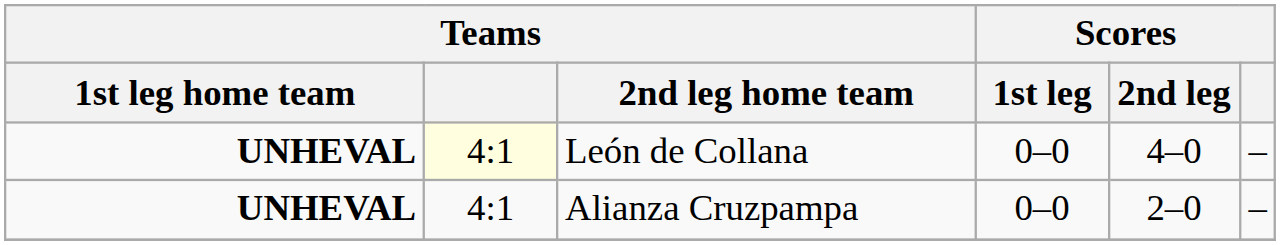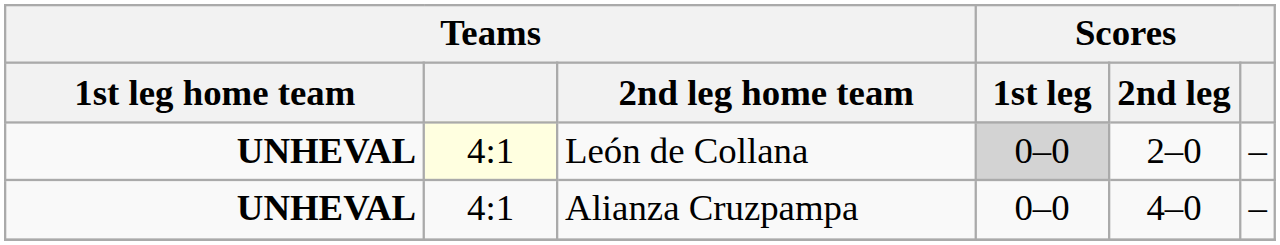(1042, 150) no background -> (1042, 150) lightgrey background
(1174, 150) 4–0 -> (1174, 150) 2–0
(1174, 208) 2–0 -> (1174, 208) 4–0
